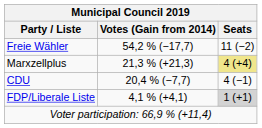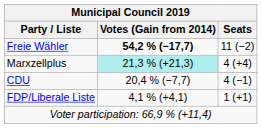(158, 47) normal -> (158, 47) bold
(158, 64) no background -> (158, 64) paleturquoise background
(238, 64) khaki background -> (238, 64) no background
(238, 98) lightgrey background -> (238, 98) no background
